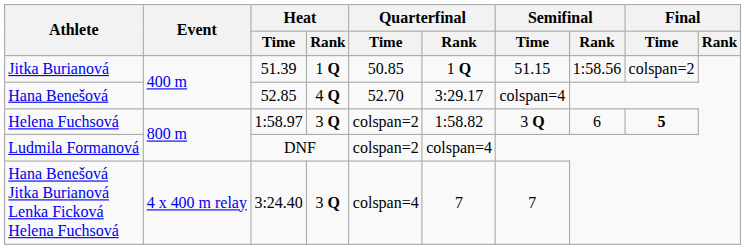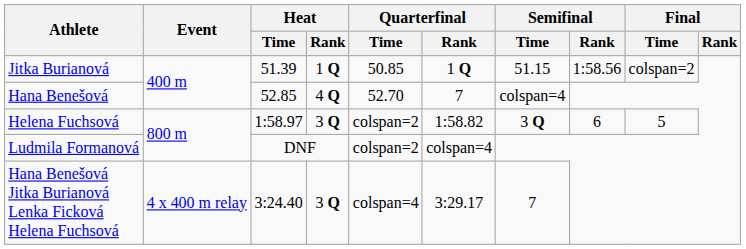(459, 95) 3:29.17 -> (459, 95) 7
(662, 122) bold -> (662, 122) normal
(459, 203) 7 -> (459, 203) 3:29.17
